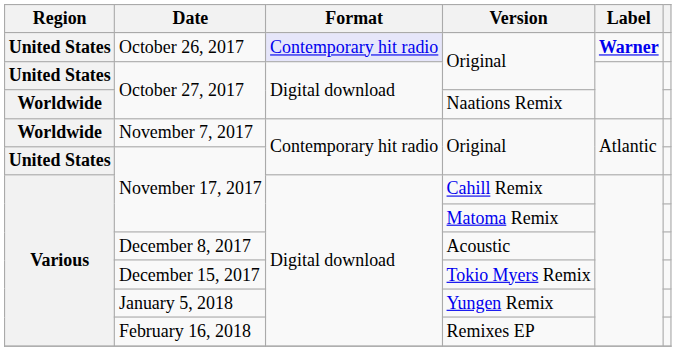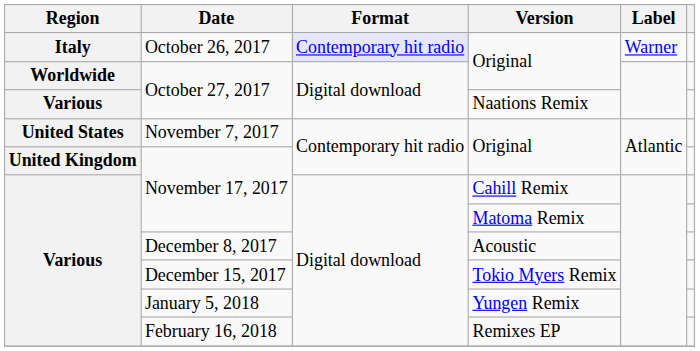(60, 47) United States -> (73, 47) Italy
(629, 47) bold -> (651, 47) normal
(60, 75) United States -> (73, 75) Worldwide
(60, 103) Worldwide -> (73, 103) Various
(60, 132) Worldwide -> (73, 132) United States
(60, 160) United States -> (73, 160) United Kingdom
